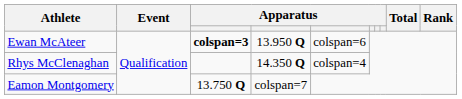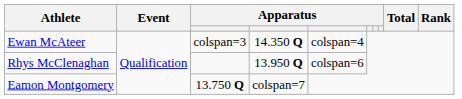(221, 42) bold -> (220, 42) normal
(281, 42) 13.950 Q -> (279, 42) 14.350 Q
(340, 42) colspan=6 -> (337, 42) colspan=4
(281, 63) 14.350 Q -> (279, 63) 13.950 Q
(340, 63) colspan=4 -> (337, 63) colspan=6
